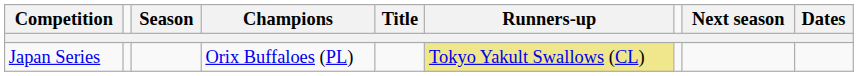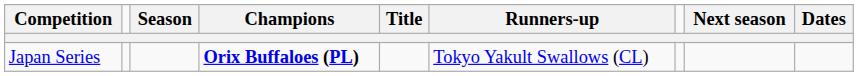(279, 56) normal -> (281, 56) bold
(537, 56) khaki background -> (541, 56) no background
